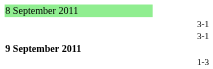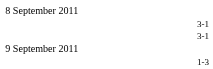(42, 11) lightgreen background -> (42, 11) no background
(43, 49) bold -> (42, 49) normal
